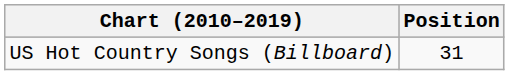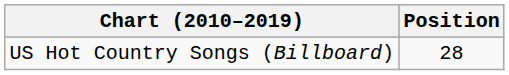(452, 54) 31 -> (452, 54) 28
